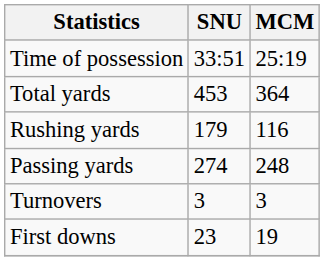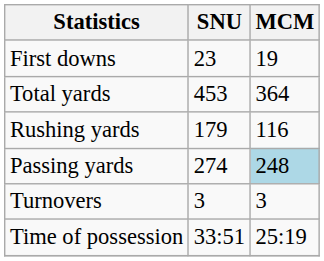rows swapped: (63, 237) <-> (97, 58)
(272, 165) no background -> (272, 165) lightblue background
